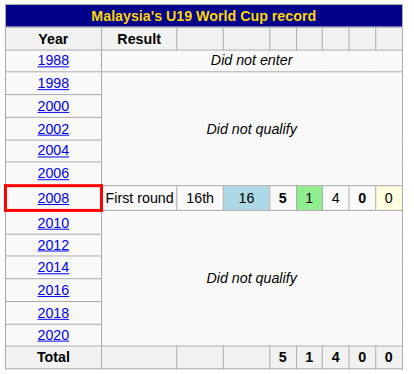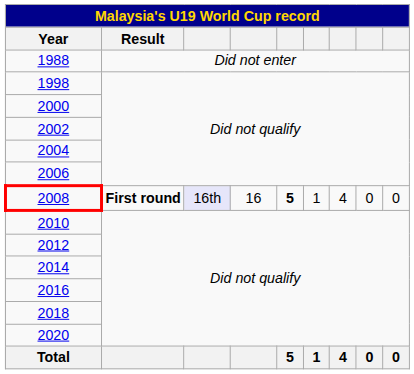(140, 198) normal -> (143, 198) bold
(200, 198) no background -> (207, 198) lavender background
(246, 198) lightblue background -> (254, 198) no background
(309, 198) lightgreen background -> (316, 198) no background
(362, 198) bold -> (369, 198) normal
(389, 198) lightyellow background -> (396, 198) no background
